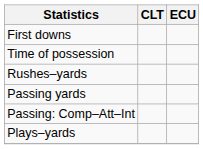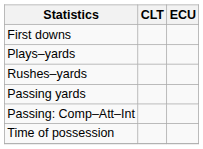rows swapped: (41, 133) <-> (61, 54)
